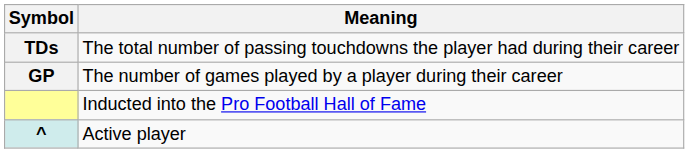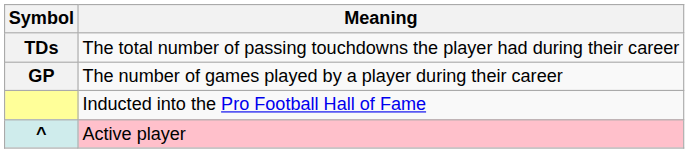(134, 133) no background -> (134, 133) pink background
